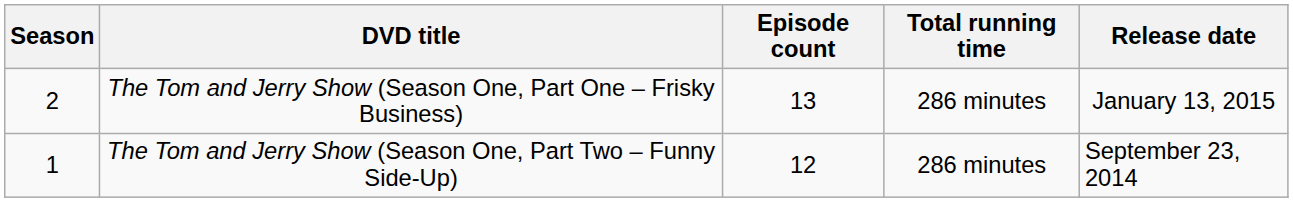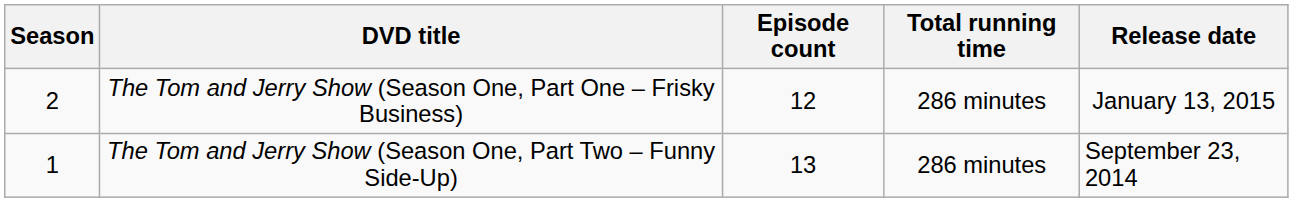(803, 100) 13 -> (803, 100) 12
(803, 164) 12 -> (803, 164) 13
